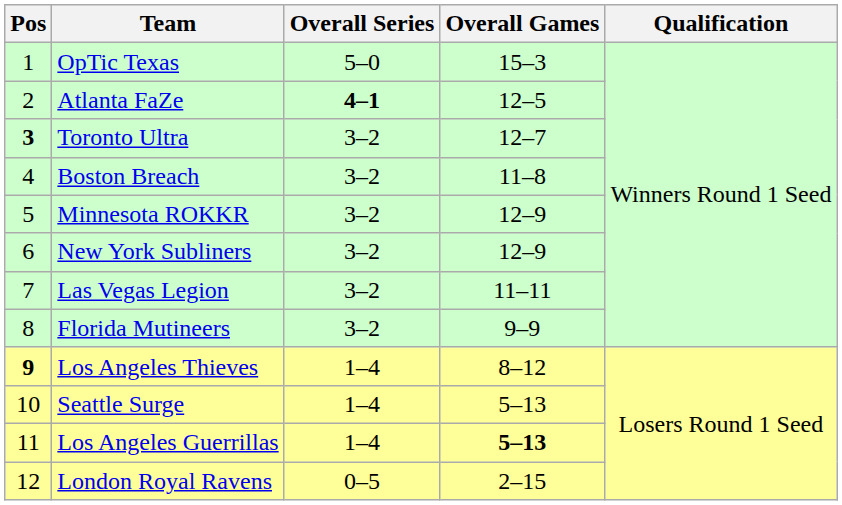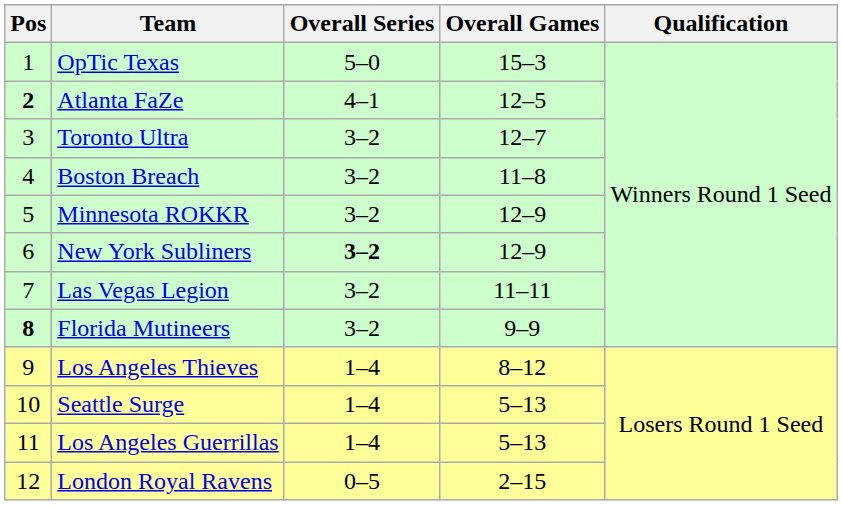(28, 99) normal -> (28, 99) bold
(362, 99) bold -> (362, 99) normal
(28, 137) bold -> (28, 137) normal
(362, 251) normal -> (362, 251) bold
(28, 328) normal -> (28, 328) bold
(28, 366) bold -> (28, 366) normal
(522, 442) bold -> (522, 442) normal
